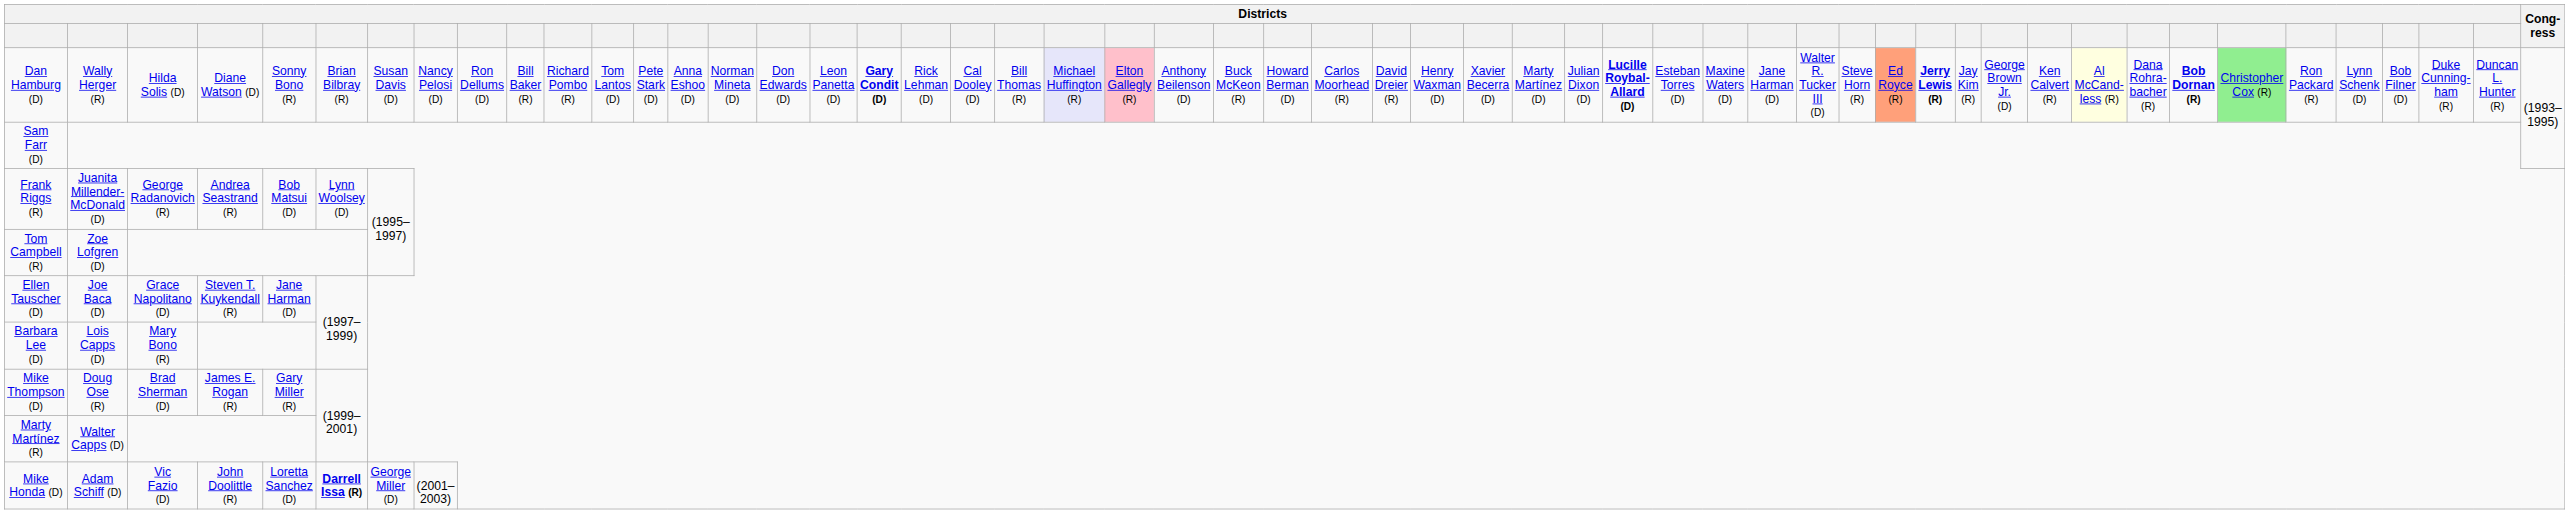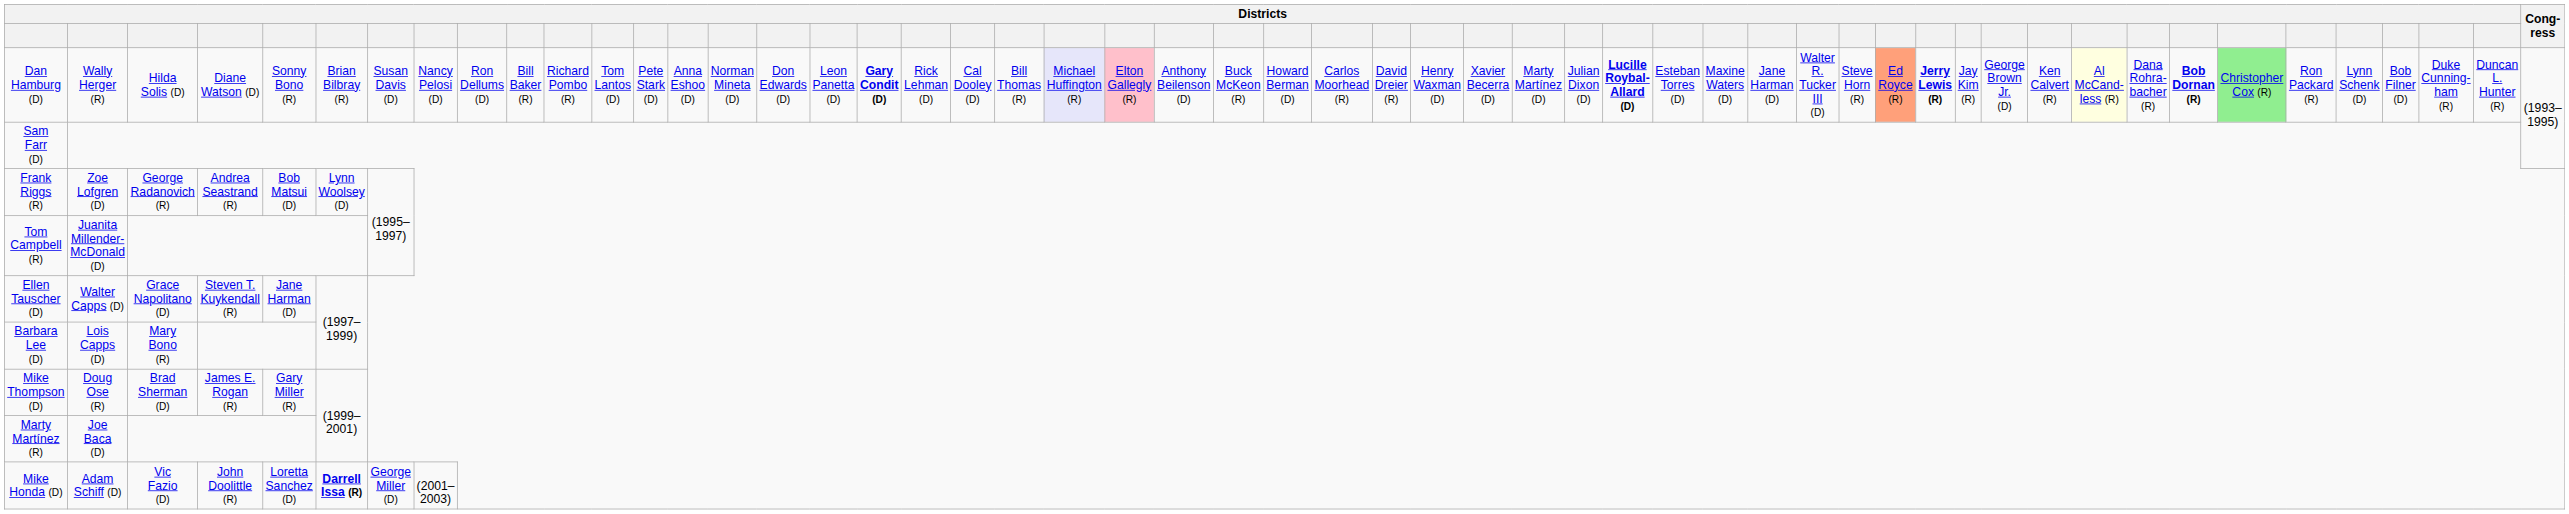(98, 198) Juanita Millender- McDonald (D) -> (98, 192) Zoe Lofgren (D)
(98, 252) Zoe Lofgren (D) -> (98, 245) Juanita Millender- McDonald (D)
(98, 299) Joe Baca (D) -> (98, 299) Walter Capps (D)
(98, 438) Walter Capps (D) -> (98, 438) Joe Baca (D)
